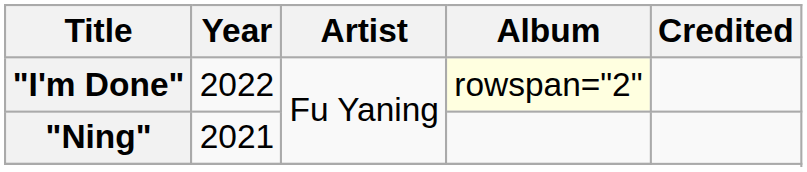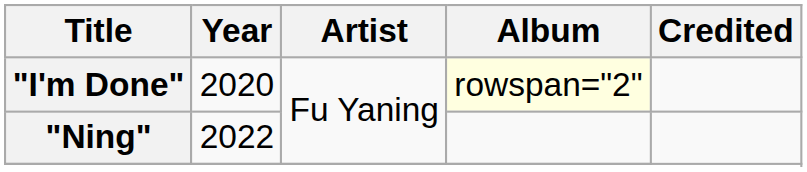(237, 84) 2022 -> (237, 84) 2020
(237, 137) 2021 -> (237, 137) 2022
